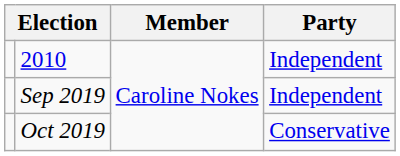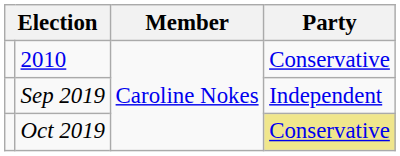(326, 58) Independent -> (329, 58) Conservative
(329, 131) no background -> (329, 131) khaki background
